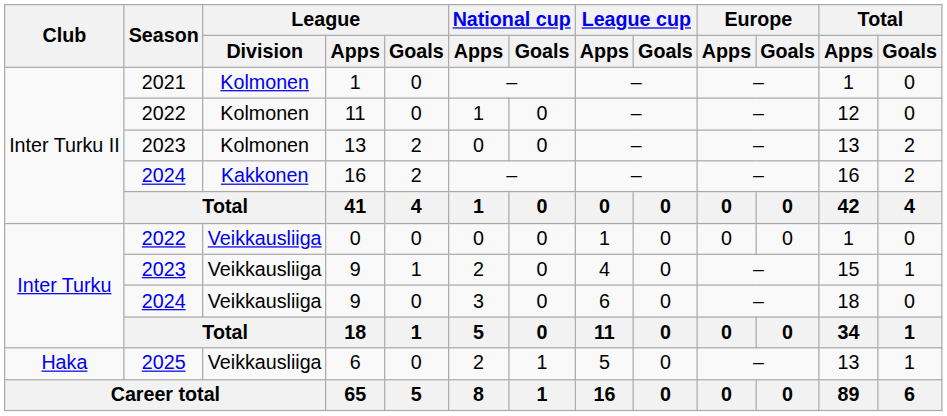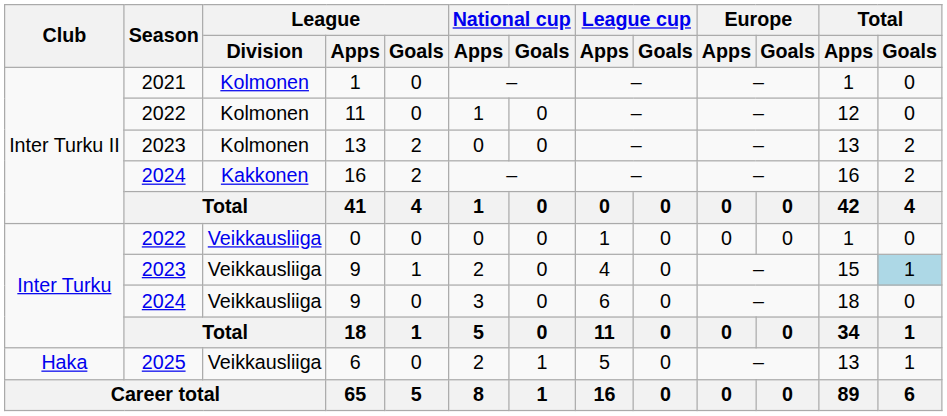(910, 269) no background -> (910, 269) lightblue background
